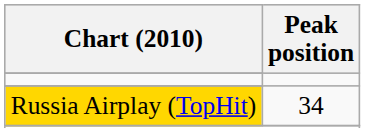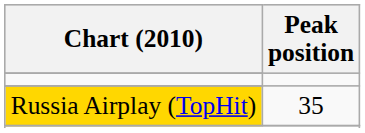(311, 105) 34 -> (311, 105) 35
